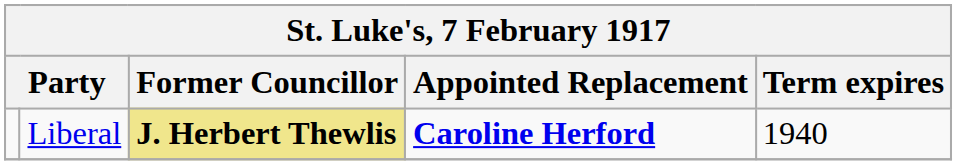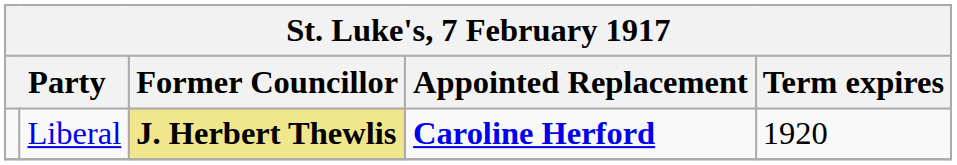(795, 133) 1940 -> (795, 133) 1920
